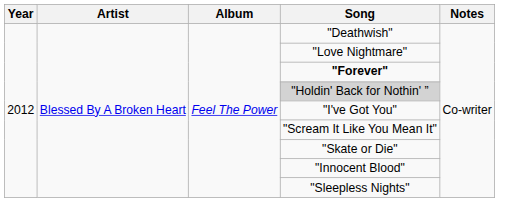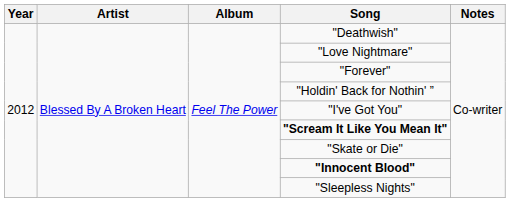(360, 71) bold -> (365, 71) normal
(360, 91) lightgrey background -> (365, 91) no background
(360, 129) normal -> (365, 129) bold
(360, 168) normal -> (365, 168) bold
